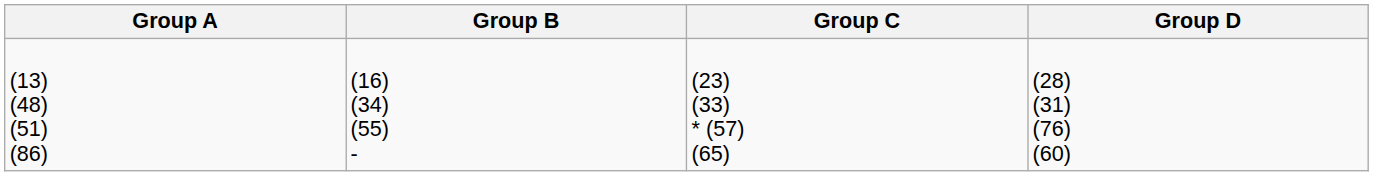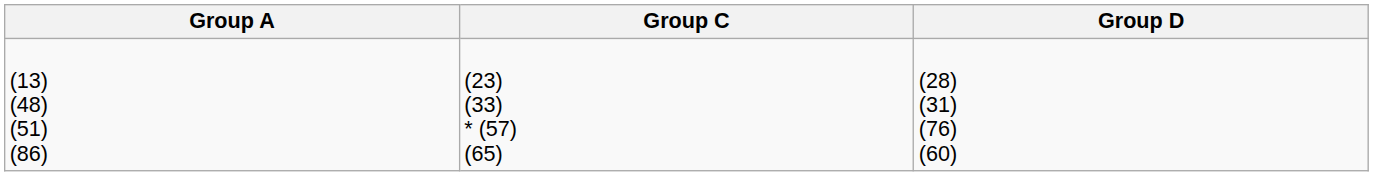- column: (516, 21)
